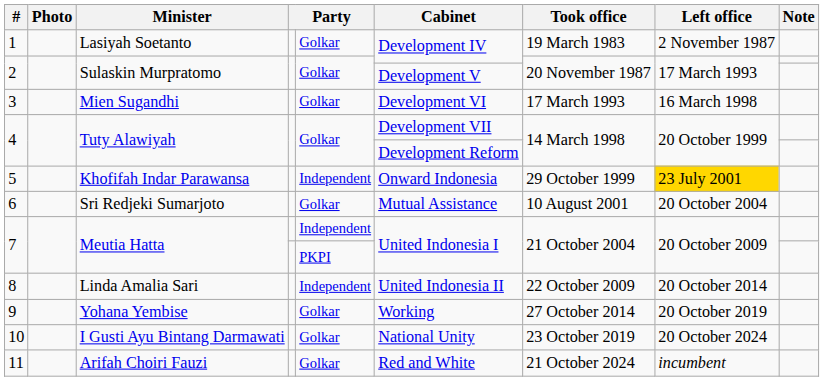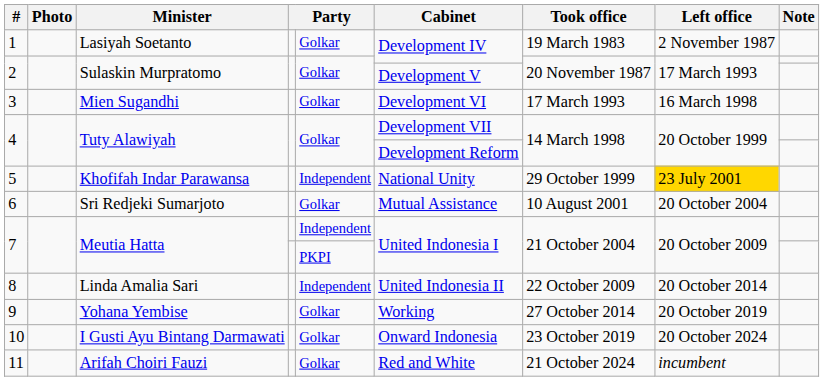(438, 178) Onward Indonesia -> (426, 178) National Unity
(426, 337) National Unity -> (438, 337) Onward Indonesia
